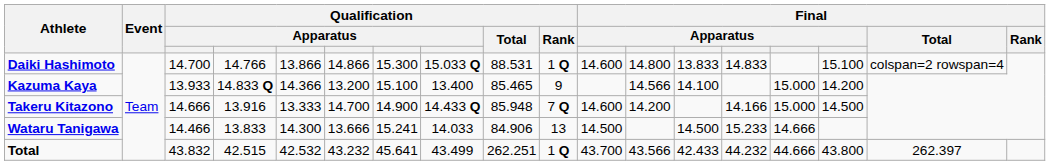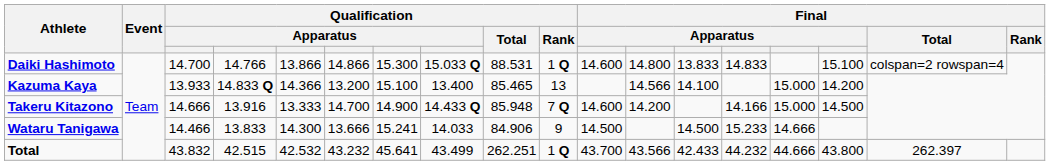(558, 85) 9 -> (558, 85) 13
(558, 129) 13 -> (558, 129) 9
